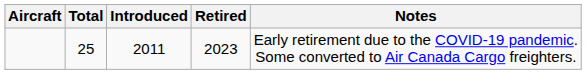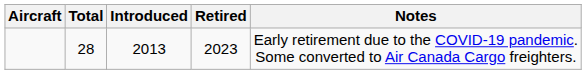(86, 48) 25 -> (86, 48) 28
(149, 48) 2011 -> (149, 48) 2013
